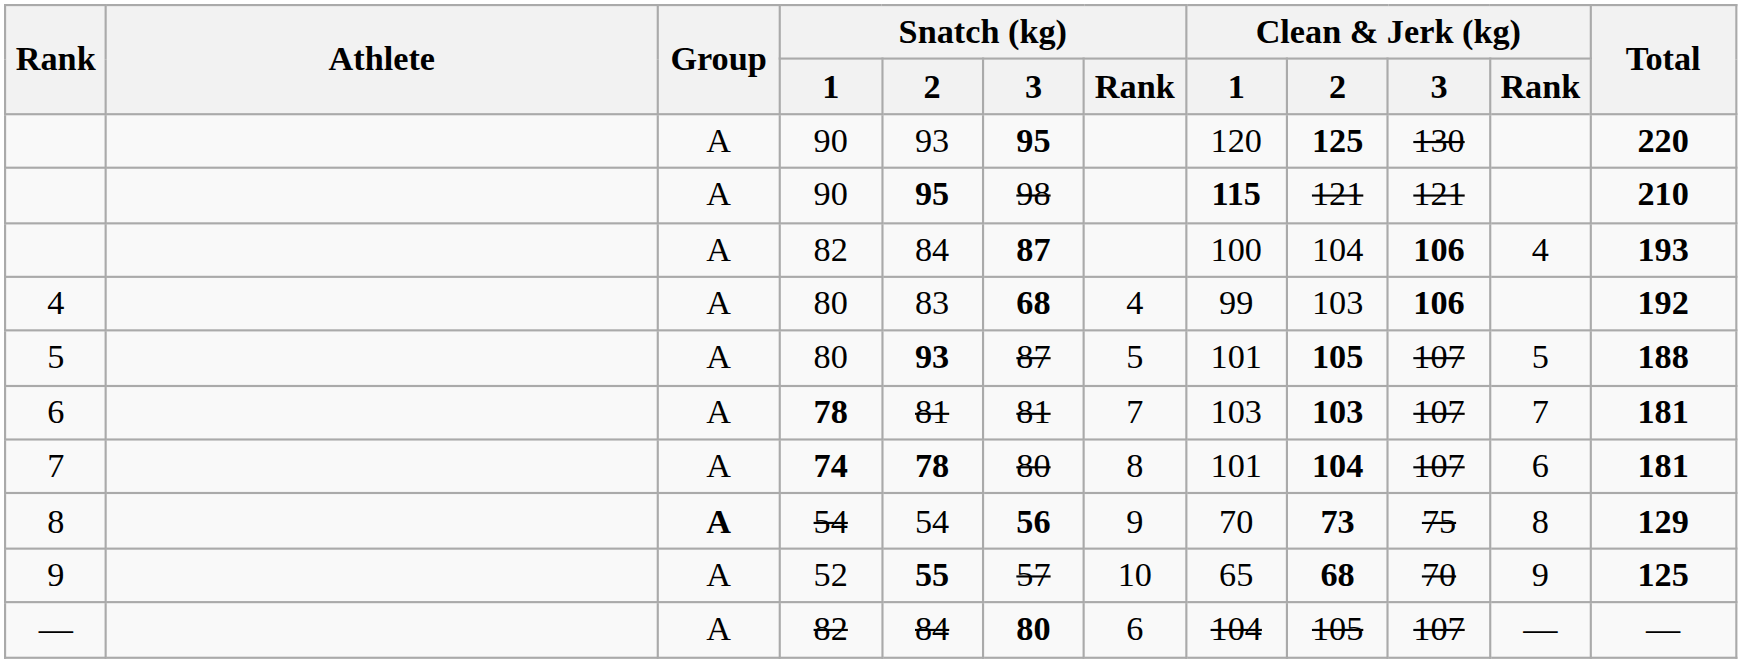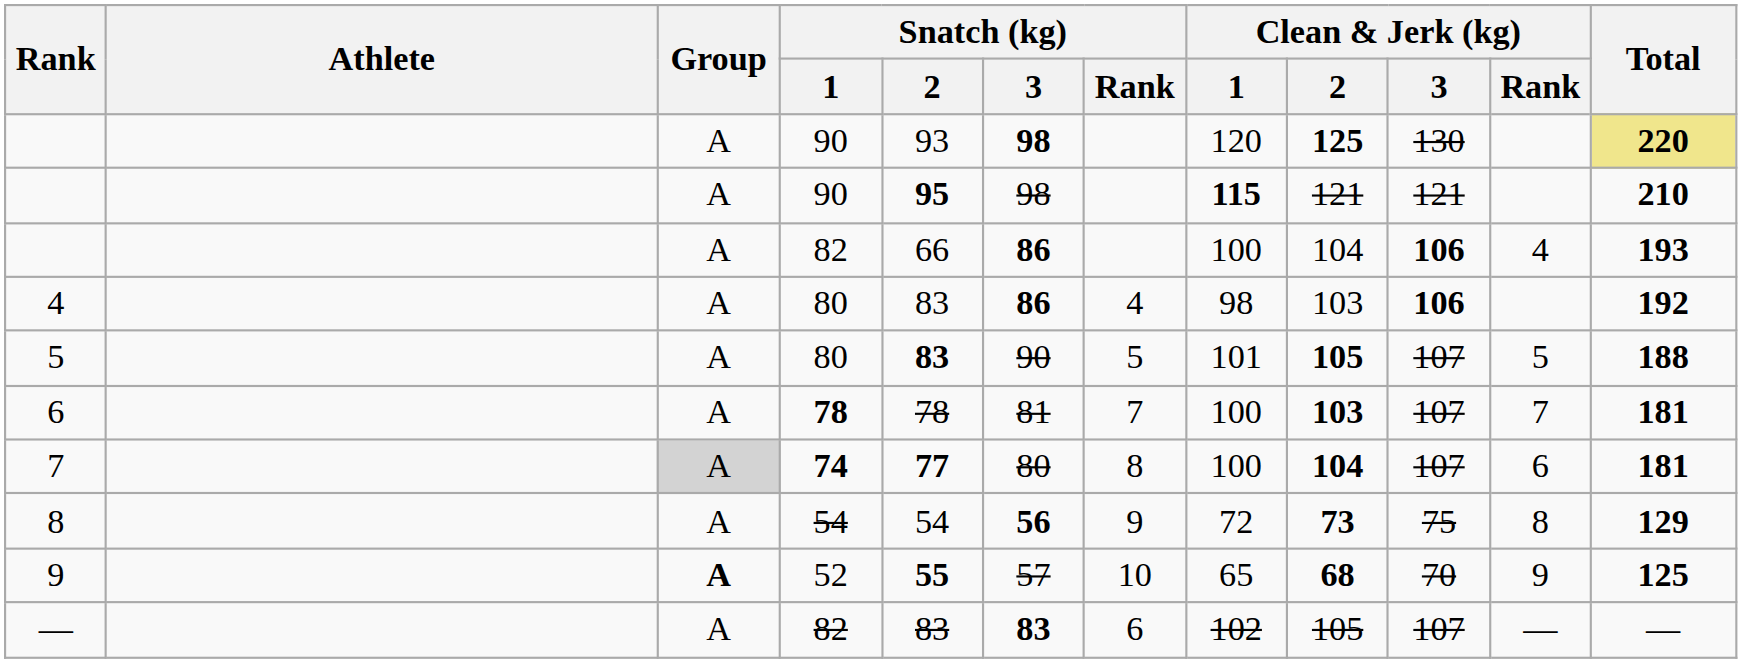(1033, 140) 95 -> (1033, 140) 98
(1663, 140) no background -> (1663, 140) khaki background
(932, 248) 84 -> (932, 248) 66
(1033, 248) 87 -> (1033, 248) 86
(1033, 303) 68 -> (1033, 303) 86
(1236, 303) 99 -> (1236, 303) 98
(932, 357) 93 -> (932, 357) 83
(1033, 357) 87 -> (1033, 357) 90
(932, 411) 81 -> (932, 411) 78
(1236, 411) 103 -> (1236, 411) 100
(719, 466) no background -> (719, 466) lightgrey background
(932, 466) 78 -> (932, 466) 77
(1236, 466) 101 -> (1236, 466) 100
(719, 520) bold -> (719, 520) normal
(1236, 520) 70 -> (1236, 520) 72
(719, 574) normal -> (719, 574) bold
(932, 628) 84 -> (932, 628) 83
(1033, 628) 80 -> (1033, 628) 83
(1236, 628) 104 -> (1236, 628) 102
